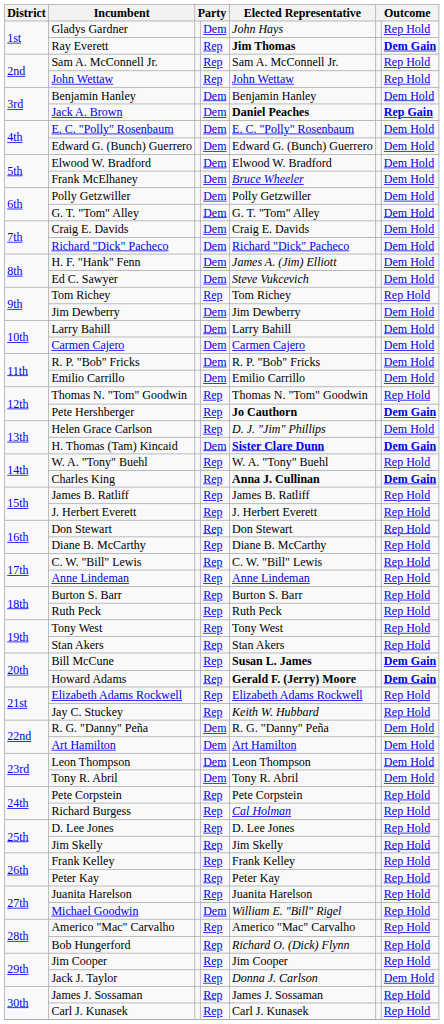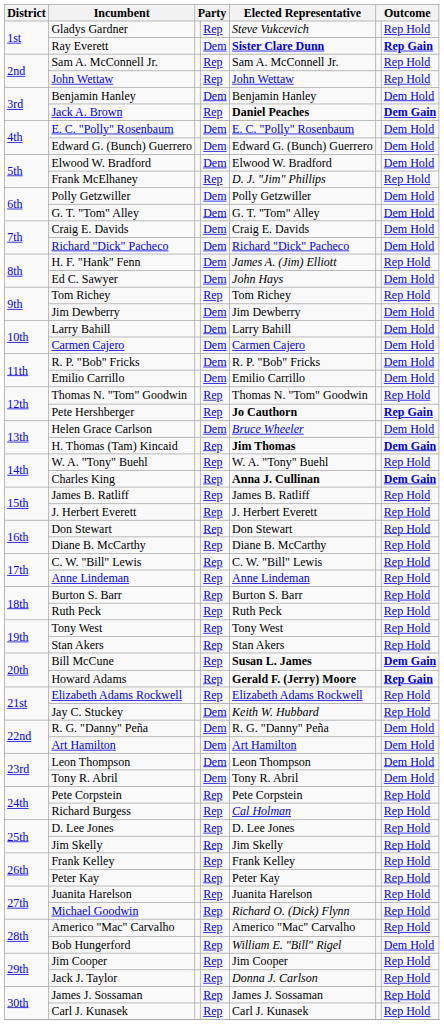(215, 29) Dem -> (213, 29) Rep
(258, 29) John Hays -> (270, 29) Steve Vukcevich
(213, 46) Rep -> (215, 46) Dem
(264, 46) Jim Thomas -> (278, 46) Sister Clare Dunn
(410, 46) Dem Gain -> (408, 46) Rep Gain
(215, 112) Dem -> (213, 112) Rep
(408, 112) Rep Gain -> (410, 112) Dem Gain
(215, 179) Dem -> (213, 179) Rep
(268, 179) Bruce Wheeler -> (279, 179) D. J. "Jim" Phillips
(409, 179) Dem Hold -> (407, 179) Rep Hold
(409, 262) Dem Hold -> (407, 262) Rep Hold
(270, 279) Steve Vukcevich -> (258, 279) John Hays
(410, 412) Dem Gain -> (408, 412) Rep Gain
(213, 428) Rep -> (215, 428) Dem
(279, 428) D. J. "Jim" Phillips -> (268, 428) Bruce Wheeler
(215, 445) Dem -> (213, 445) Rep
(278, 445) Sister Clare Dunn -> (264, 445) Jim Thomas
(410, 678) Dem Gain -> (408, 678) Rep Gain
(213, 711) Rep -> (215, 711) Dem
(215, 911) Dem -> (213, 911) Rep
(287, 911) William E. "Bill" Rigel -> (291, 911) Richard O. (Dick) Flynn
(291, 944) Richard O. (Dick) Flynn -> (287, 944) William E. "Bill" Rigel
(407, 944) Rep Hold -> (409, 944) Dem Hold
(409, 978) Dem Hold -> (407, 978) Rep Hold
